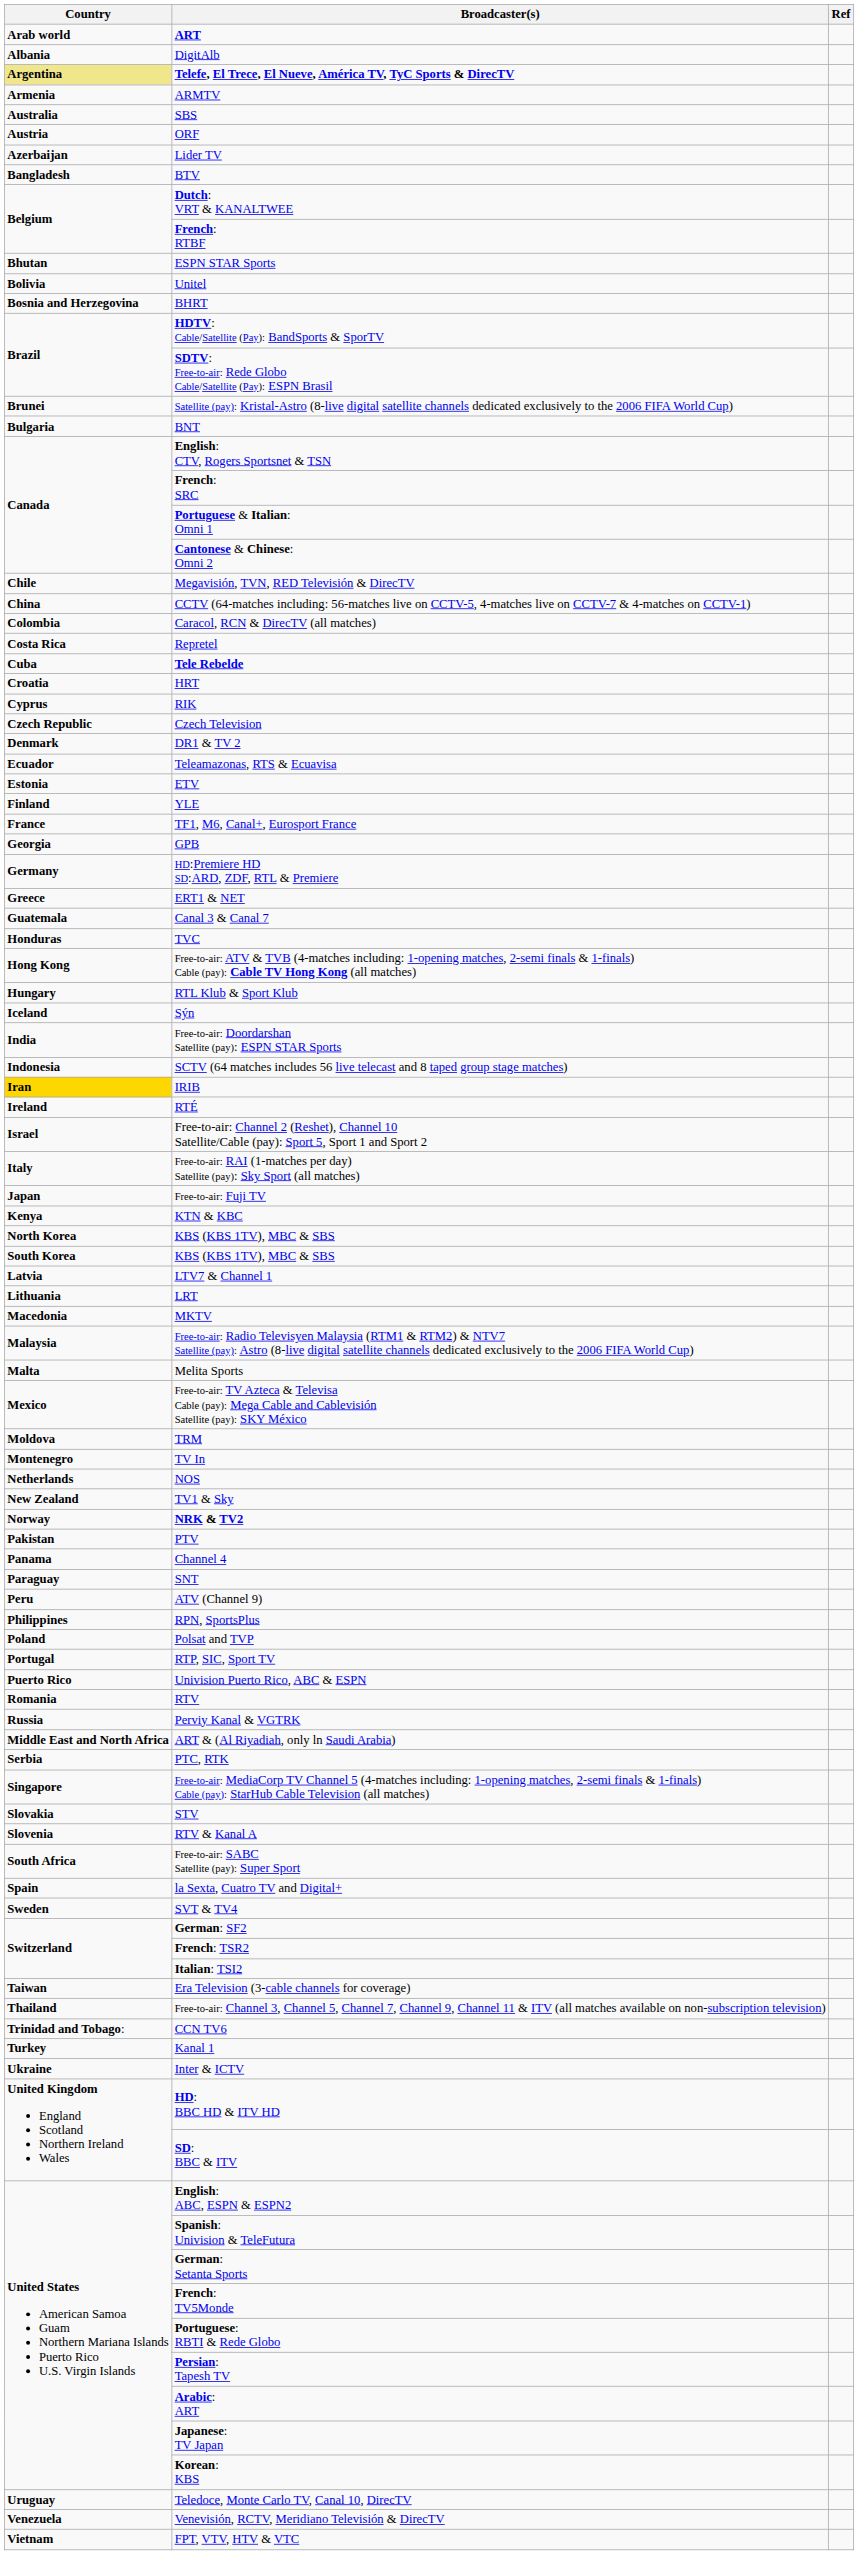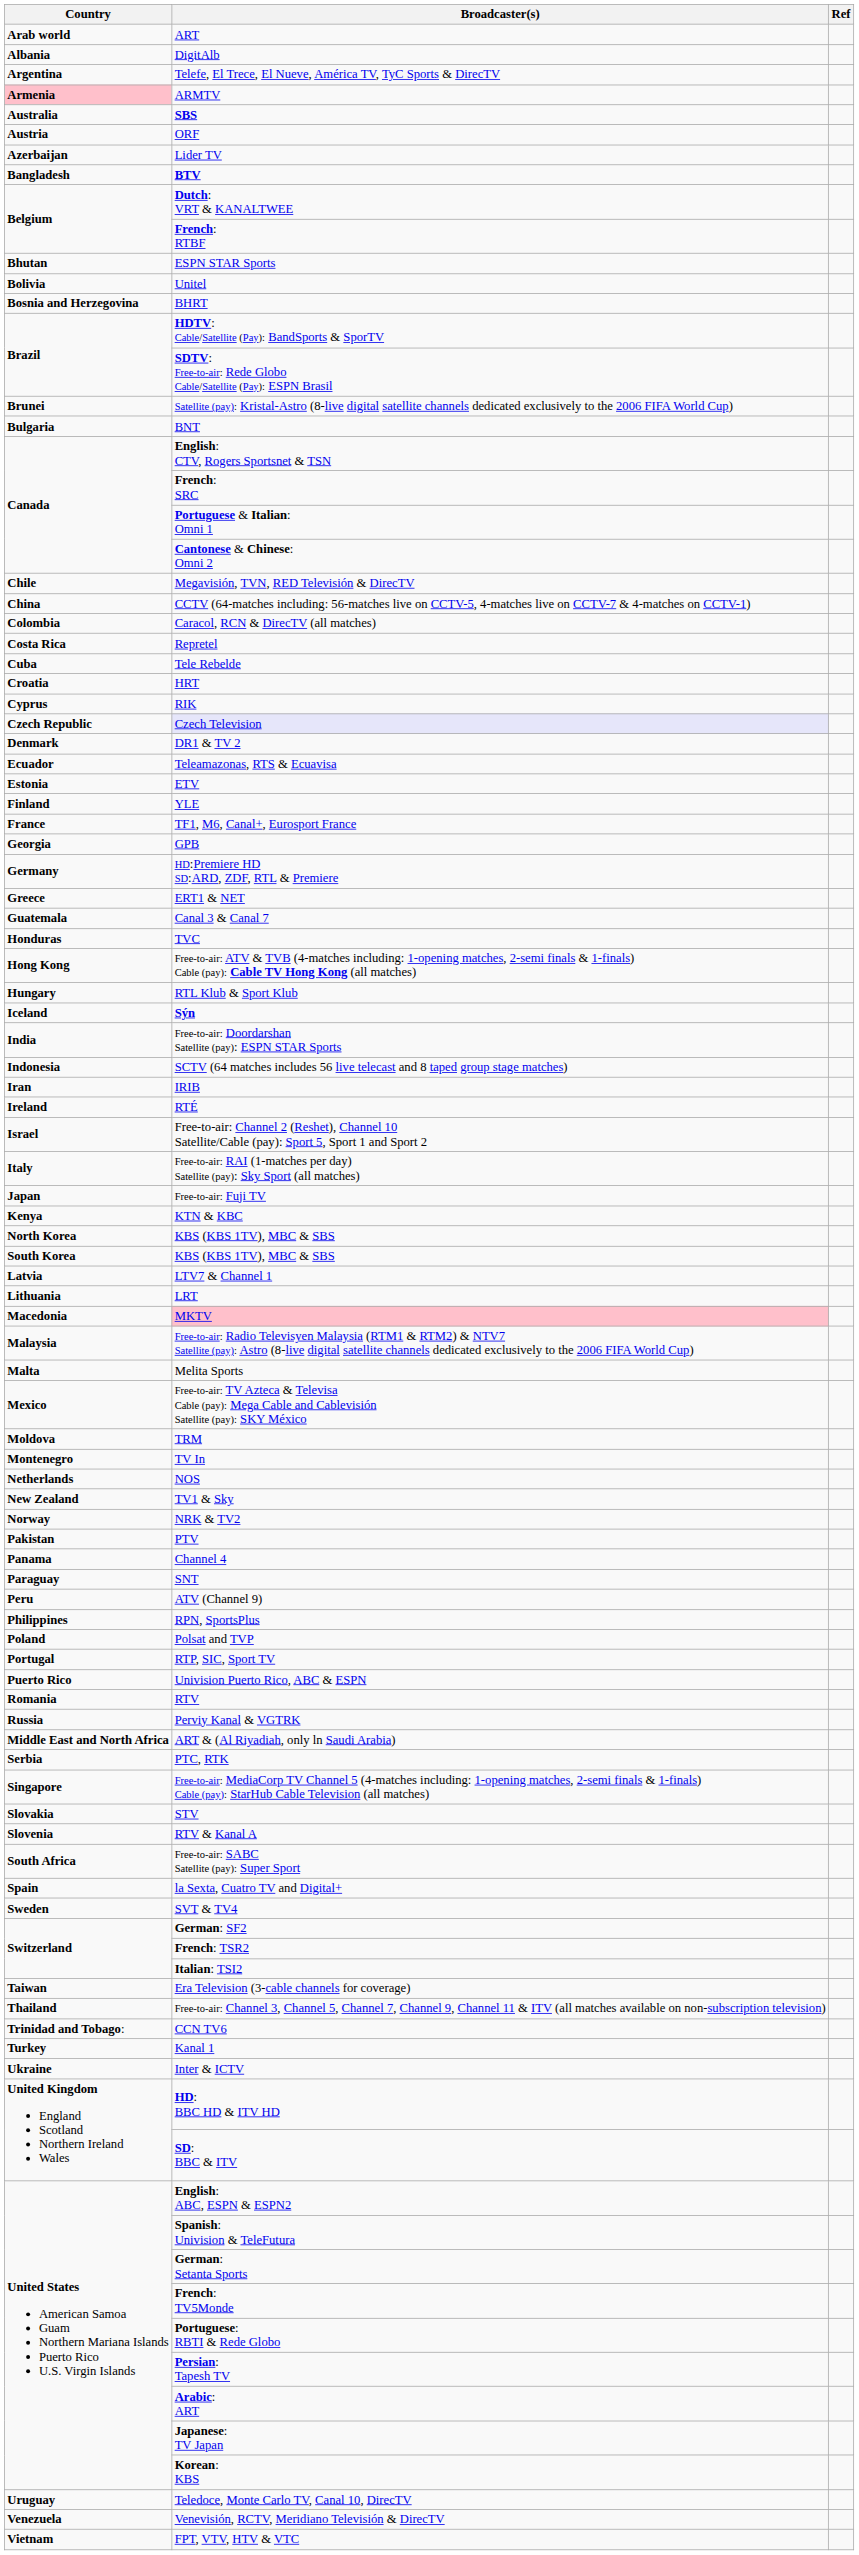(188, 34) bold -> (187, 34) normal
(35, 74) khaki background -> (35, 74) no background
(344, 74) bold -> (337, 74) normal
(31, 94) no background -> (31, 94) pink background
(186, 114) normal -> (186, 114) bold
(187, 174) normal -> (188, 174) bold
(209, 663) bold -> (208, 663) normal
(218, 723) no background -> (218, 723) lavender background
(184, 1012) normal -> (185, 1012) bold
(19, 1087) gold background -> (19, 1087) no background
(193, 1316) no background -> (193, 1316) pink background
(209, 1519) bold -> (208, 1519) normal
